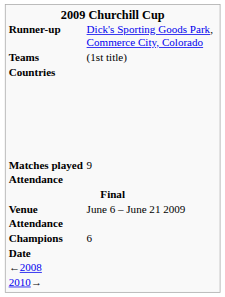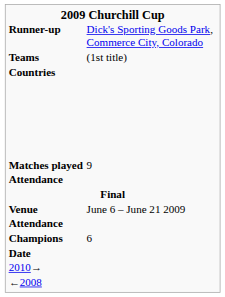(25, 267) ←2008 -> (25, 267) 2010→
(25, 282) 2010→ -> (25, 282) ←2008
